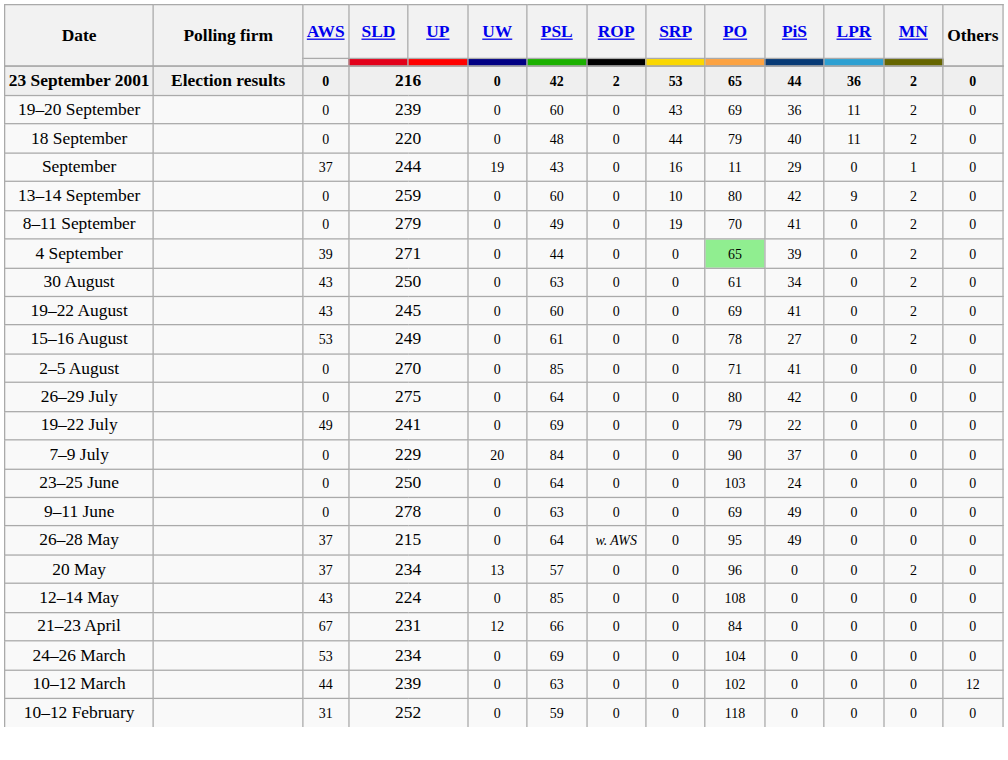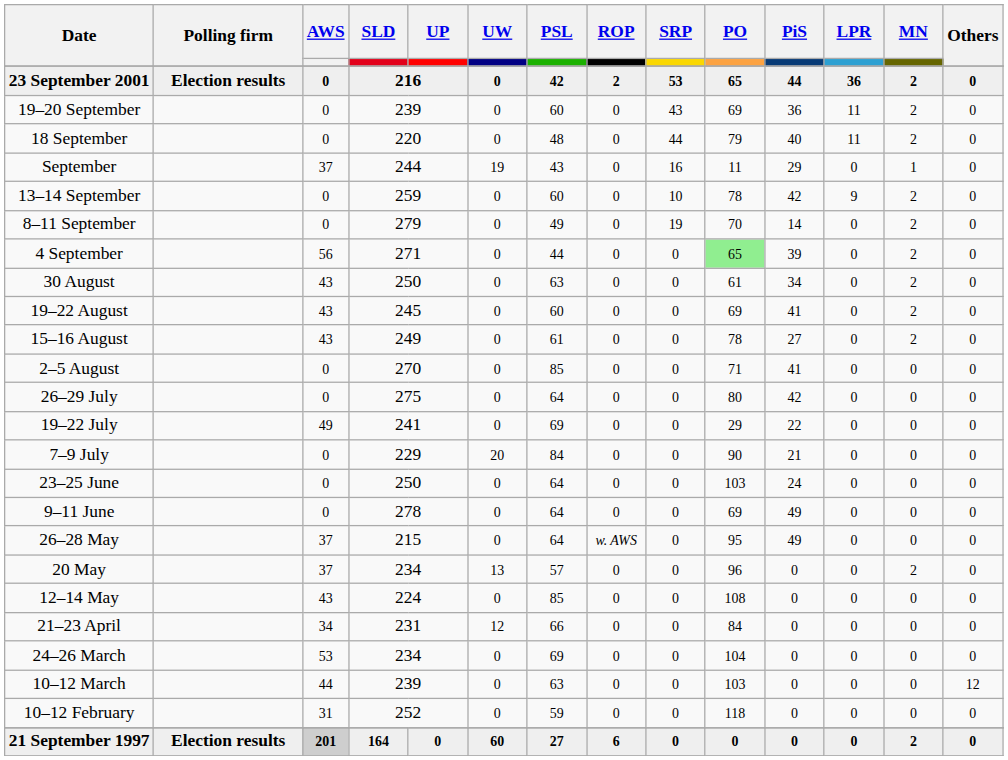(735, 195) 80 -> (735, 195) 78
(794, 224) 41 -> (794, 224) 14
(326, 253) 39 -> (326, 253) 56
(326, 339) 53 -> (326, 339) 43
(735, 425) 79 -> (735, 425) 29
(794, 454) 37 -> (794, 454) 21
(557, 511) 63 -> (557, 511) 64
(326, 626) 67 -> (326, 626) 34
(735, 684) 102 -> (735, 684) 103
+ row: (79, 741)
